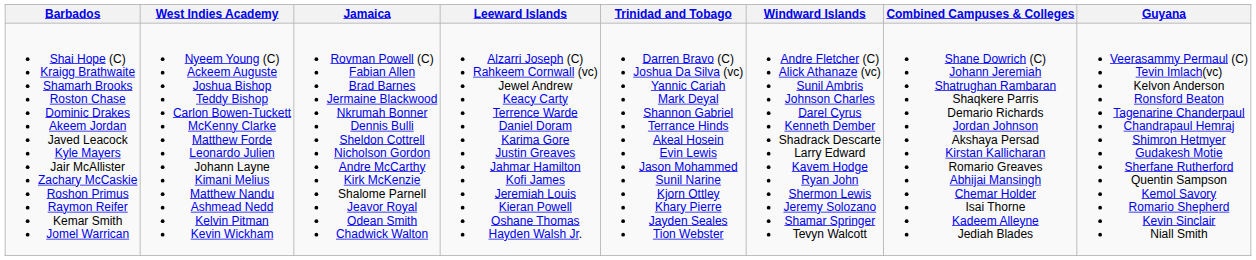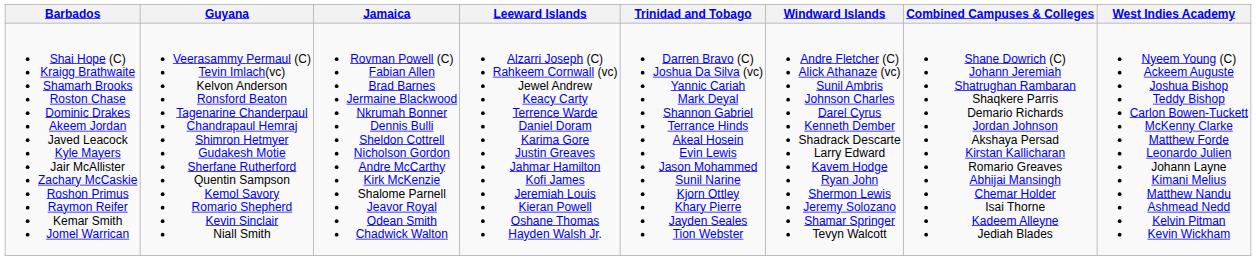columns swapped: (1164, 14) <-> (217, 14)
